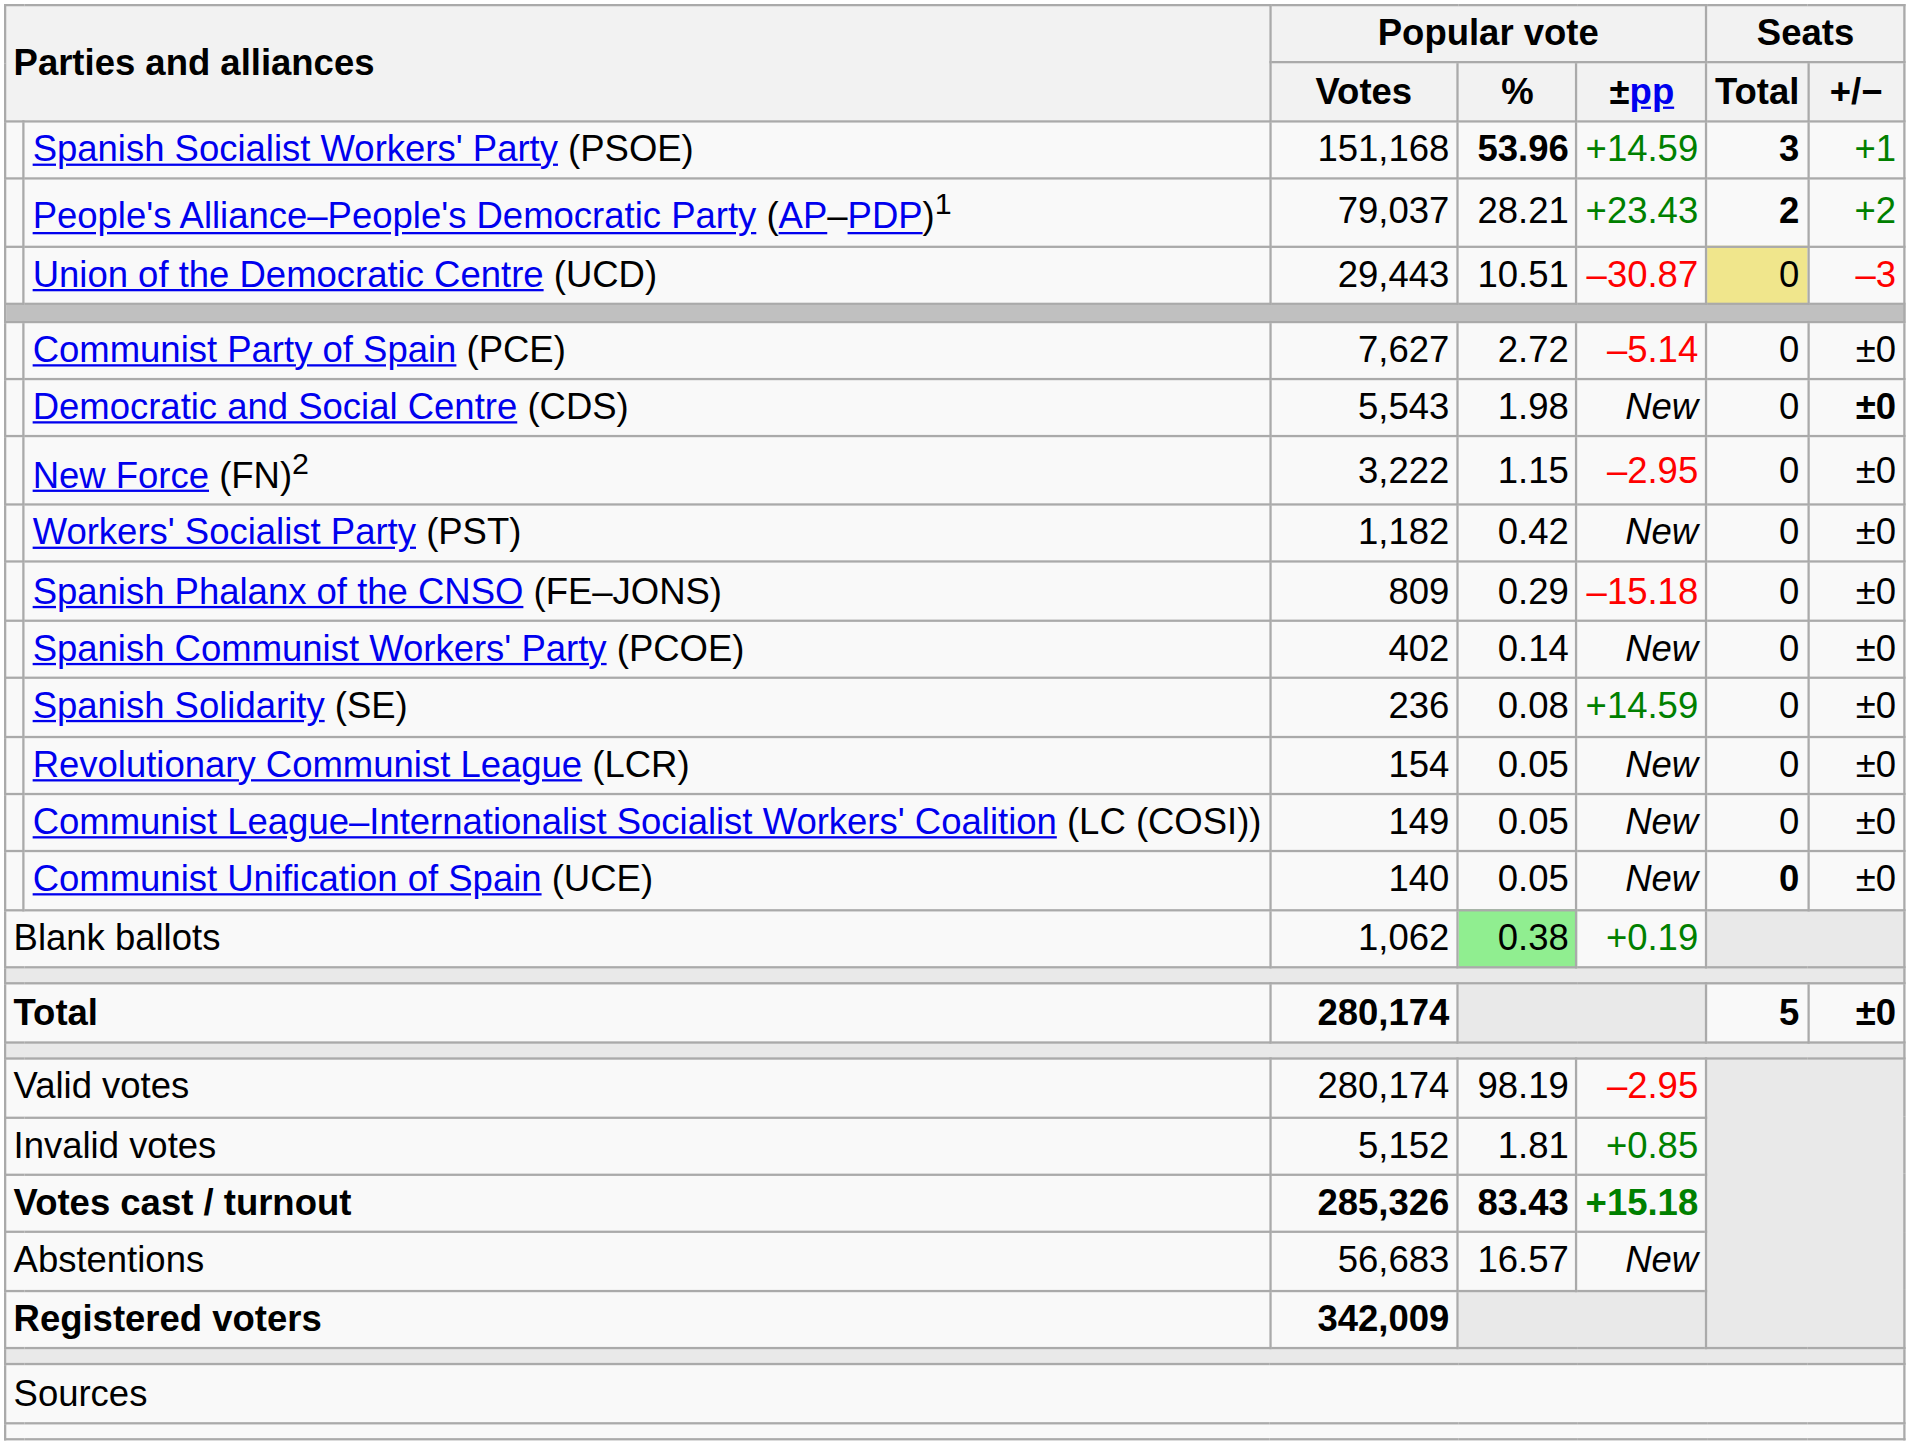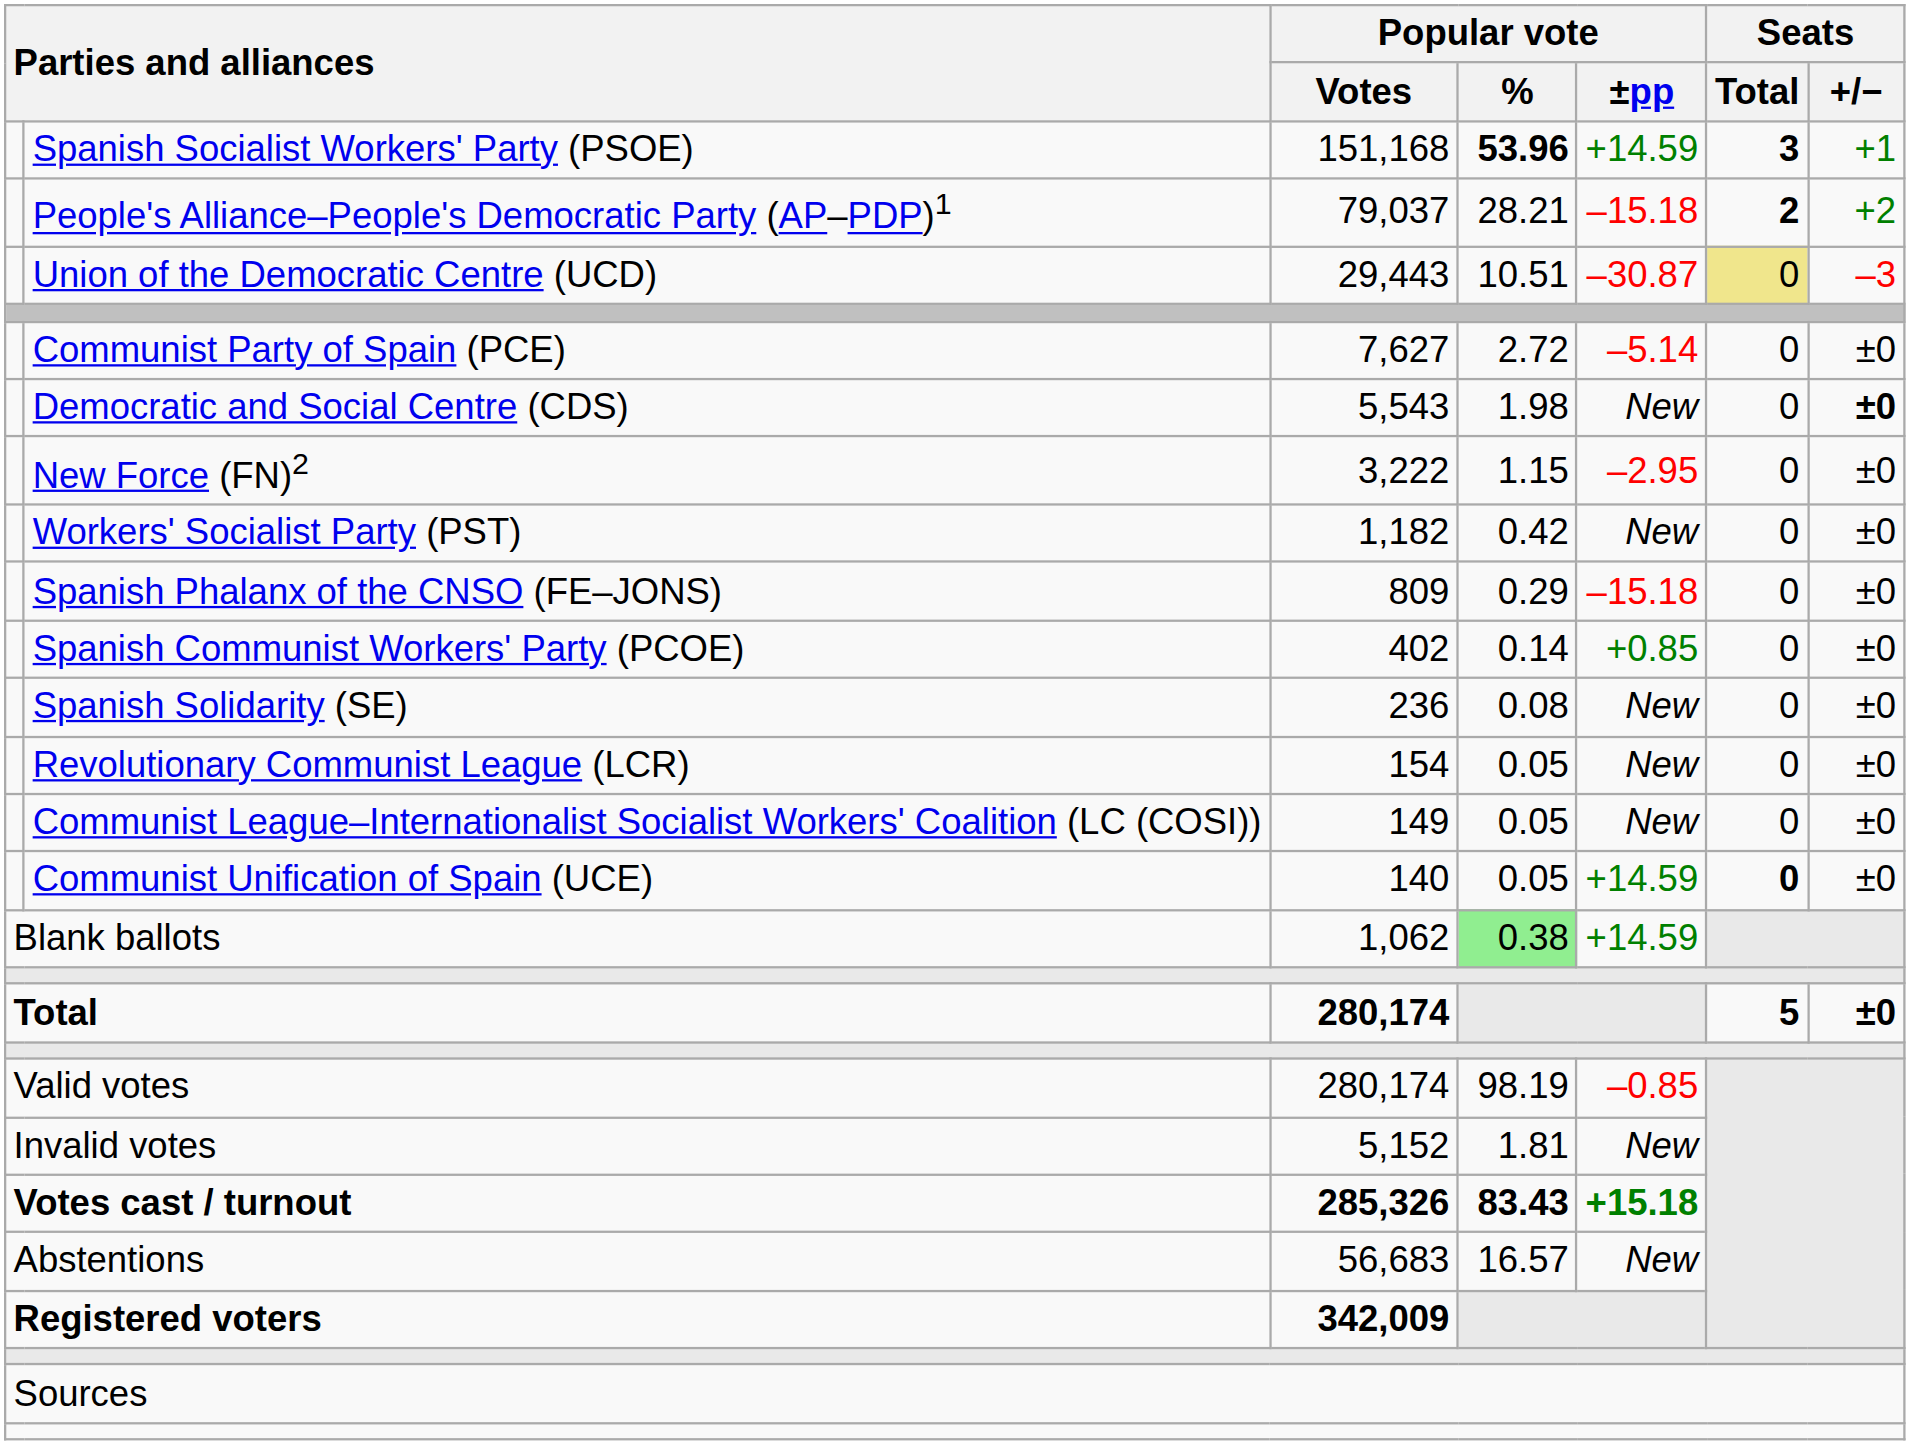(1642, 211) +23.43 -> (1642, 211) –15.18
(1662, 648) New -> (1652, 648) +0.85
(1642, 706) +14.59 -> (1662, 706) New
(1662, 879) New -> (1642, 879) +14.59
(1652, 937) +0.19 -> (1642, 937) +14.59
(1653, 1087) –2.95 -> (1653, 1087) –0.85
(1652, 1144) +0.85 -> (1662, 1144) New
